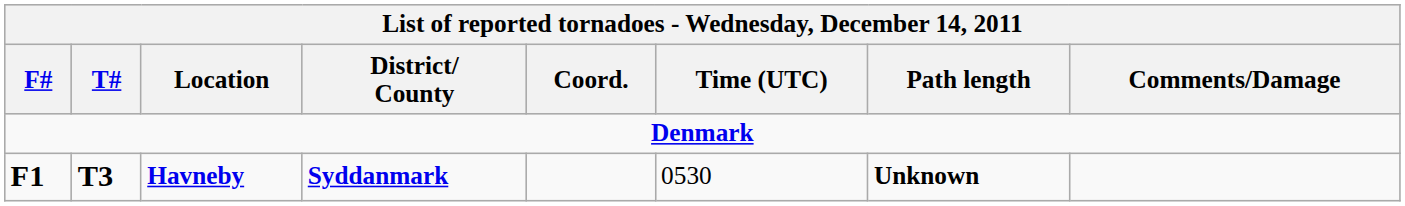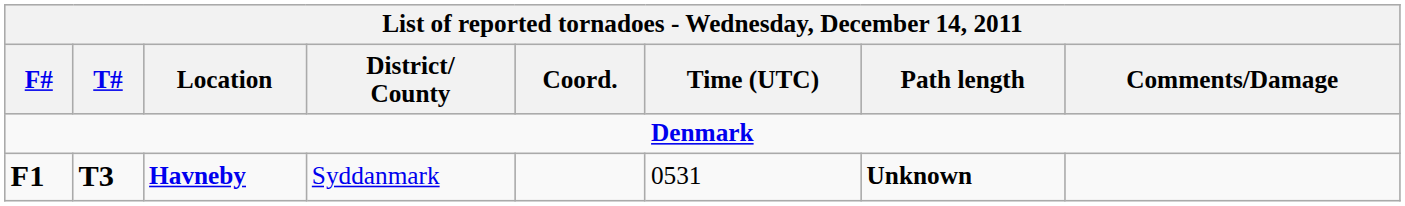(378, 176) bold -> (376, 176) normal
(686, 176) 0530 -> (676, 176) 0531
